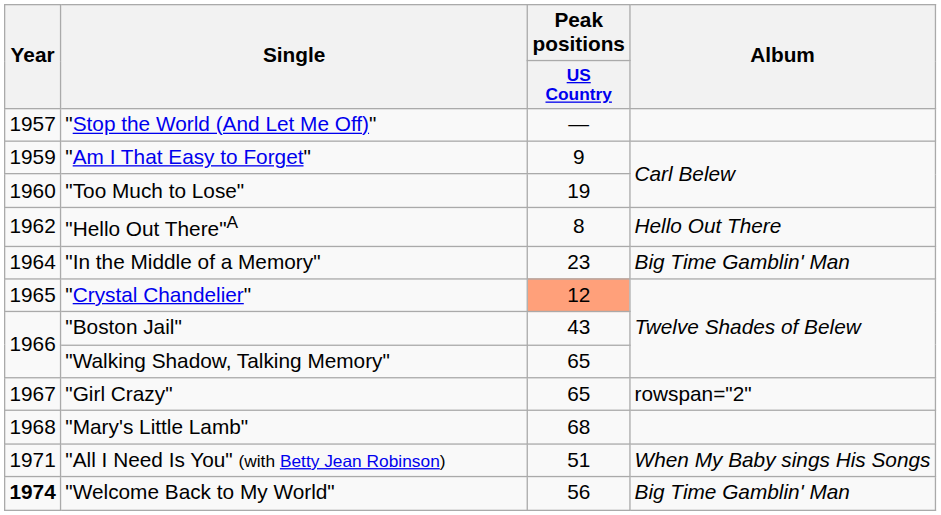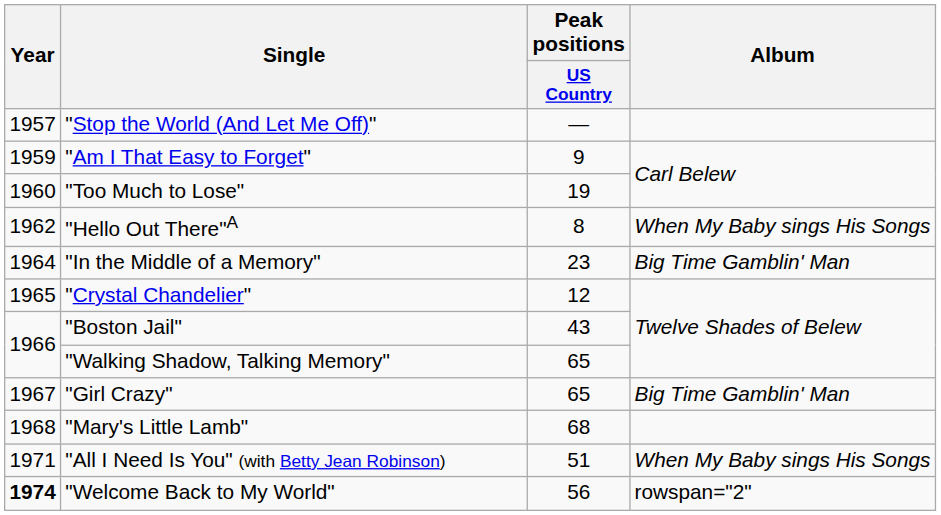(708, 226) Hello Out There -> (782, 226) When My Baby sings His Songs
(579, 295) lightsalmon background -> (579, 295) no background
(693, 394) rowspan="2" -> (742, 394) Big Time Gamblin' Man
(742, 493) Big Time Gamblin' Man -> (693, 493) rowspan="2"
